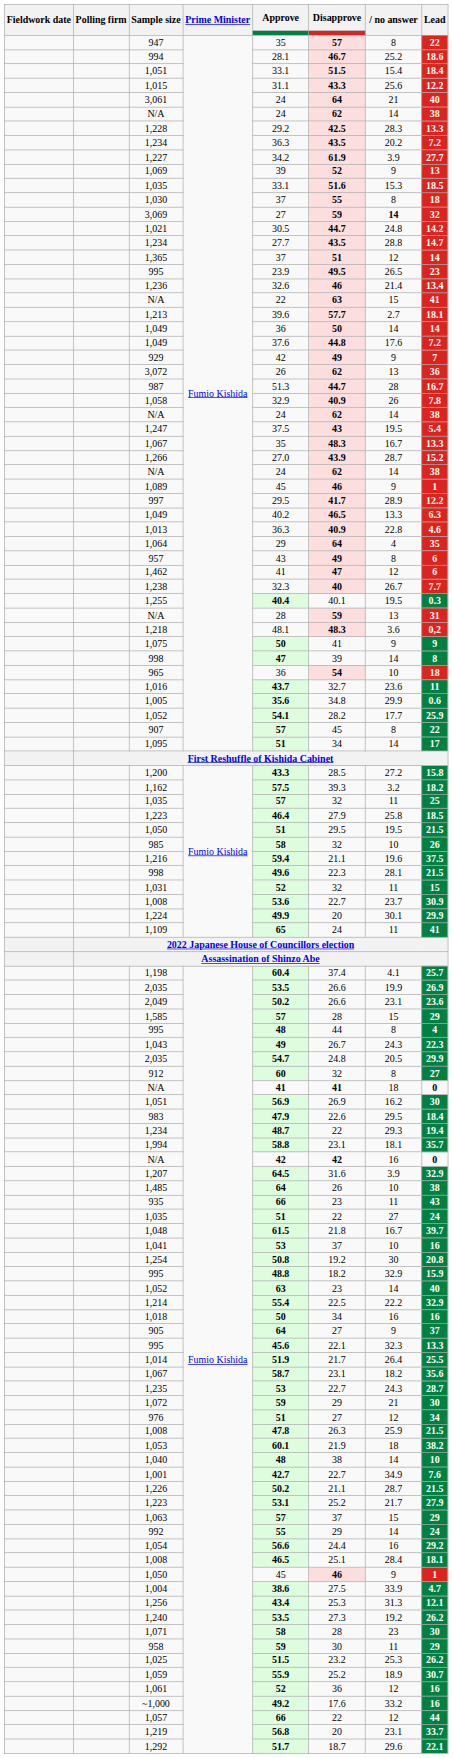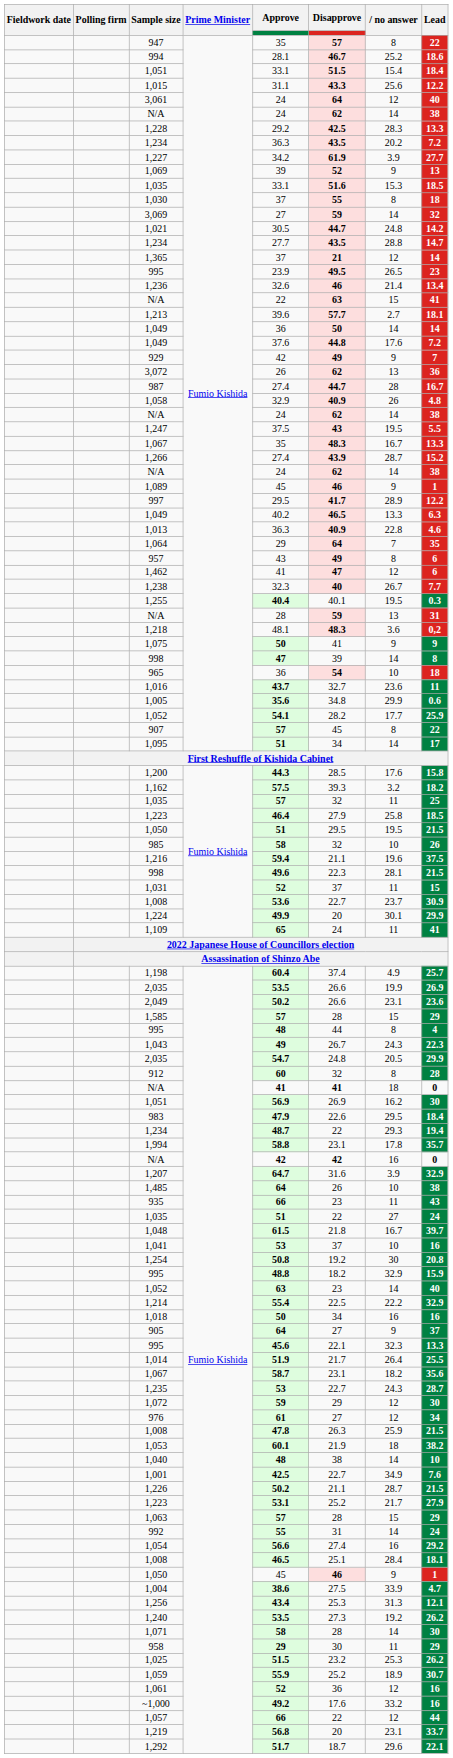(393, 100) 21 -> (393, 100) 12
(393, 215) bold -> (393, 215) normal
(337, 258) 51 -> (337, 258) 21
(281, 386) 51.3 -> (281, 386) 27.4
(435, 401) 7.8 -> (435, 401) 4.8
(435, 429) 5.4 -> (435, 429) 5.5
(281, 458) 27.0 -> (281, 458) 27.4
(393, 544) 4 -> (393, 544) 7
(281, 773) 43.3 -> (281, 773) 44.3
(393, 773) 27.2 -> (393, 773) 17.6
(337, 888) 32 -> (337, 888) 37
(393, 973) 4.1 -> (393, 973) 4.9
(435, 1074) 27 -> (435, 1074) 28
(393, 1145) 18.1 -> (393, 1145) 17.8
(281, 1174) 64.5 -> (281, 1174) 64.7
(393, 1403) 21 -> (393, 1403) 12
(281, 1417) 51 -> (281, 1417) 61
(281, 1475) 42.7 -> (281, 1475) 42.5
(337, 1517) 37 -> (337, 1517) 28
(337, 1532) 29 -> (337, 1532) 31
(337, 1546) 24.4 -> (337, 1546) 27.4
(393, 1632) 23 -> (393, 1632) 14
(281, 1646) 59 -> (281, 1646) 29
